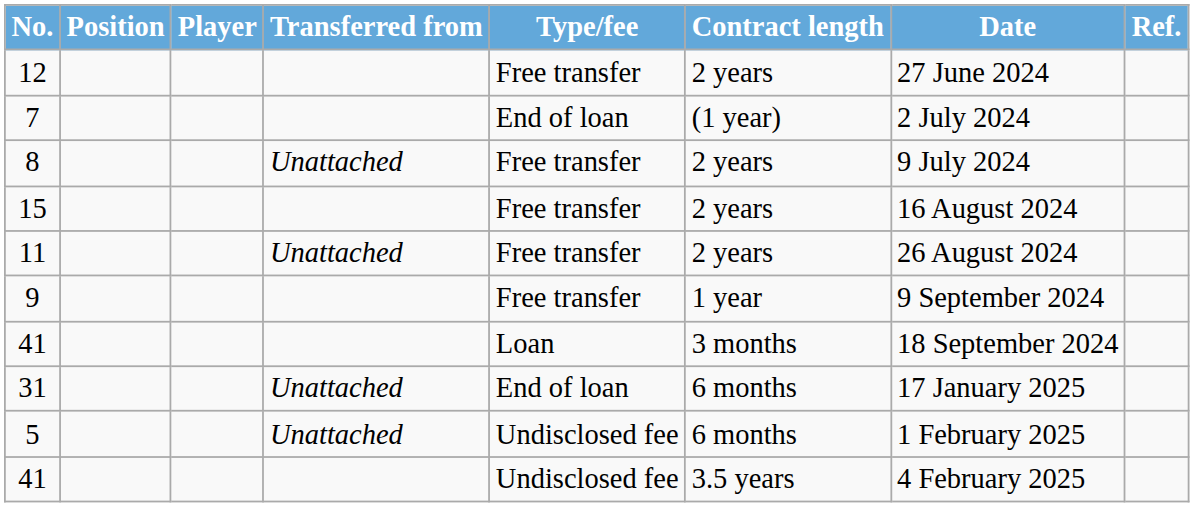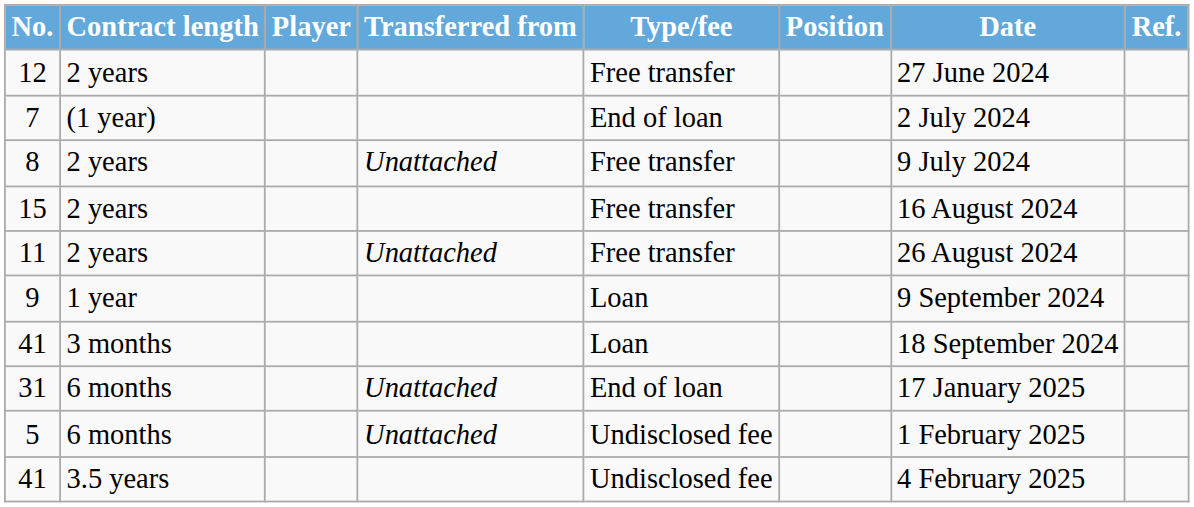columns swapped: (116, 27) <-> (788, 27)
(568, 298) Free transfer -> (619, 298) Loan
